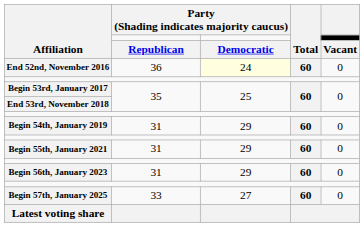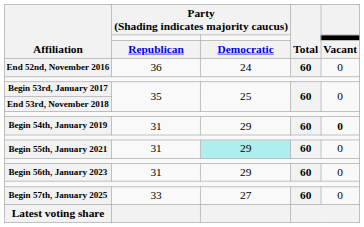(246, 67) lightyellow background -> (246, 67) no background
(340, 125) normal -> (340, 125) bold
(246, 149) no background -> (246, 149) paleturquoise background
